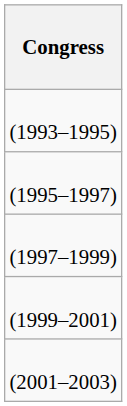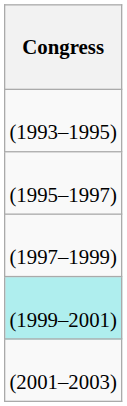(63, 319) no background -> (63, 319) paleturquoise background
